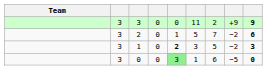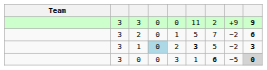(158, 47) no background -> (158, 47) lightblue background
(177, 47) bold -> (177, 47) normal
(196, 47) normal -> (196, 47) bold
(177, 59) lightgreen background -> (177, 59) no background
(215, 59) normal -> (215, 59) bold
(253, 59) no background -> (253, 59) lightgrey background
